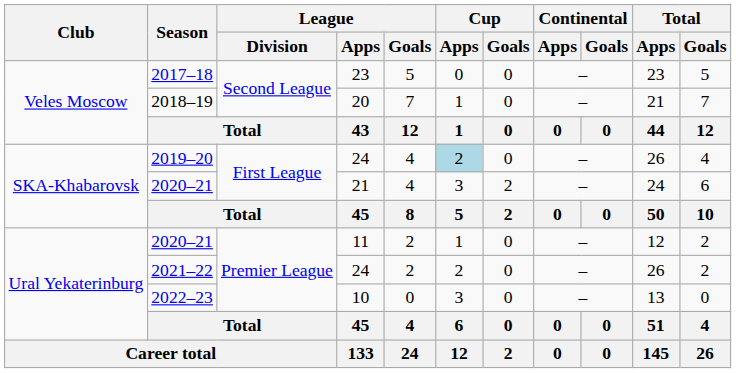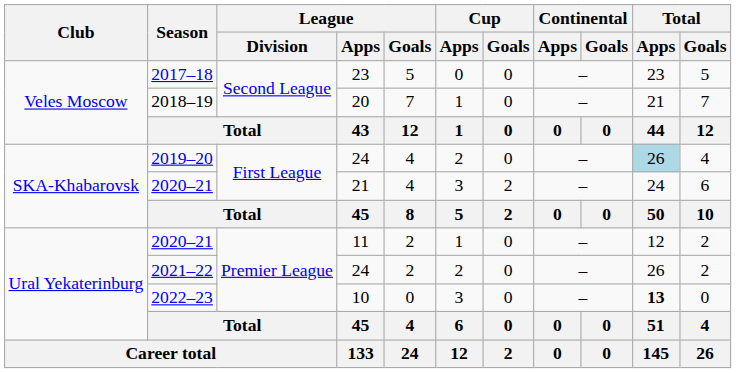(459, 158) lightblue background -> (459, 158) no background
(656, 158) no background -> (656, 158) lightblue background
(656, 297) normal -> (656, 297) bold
